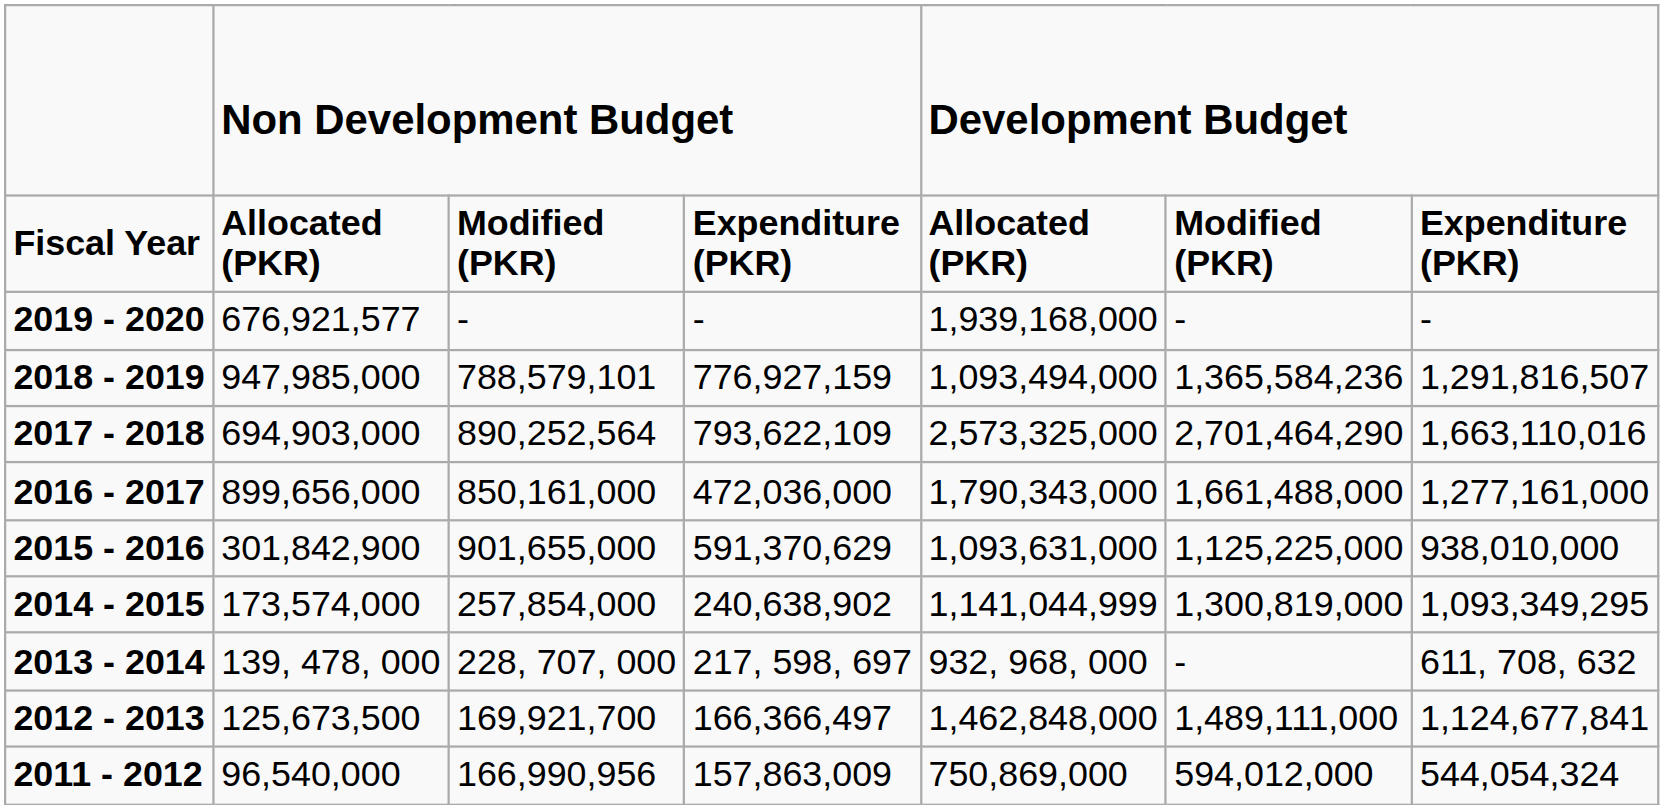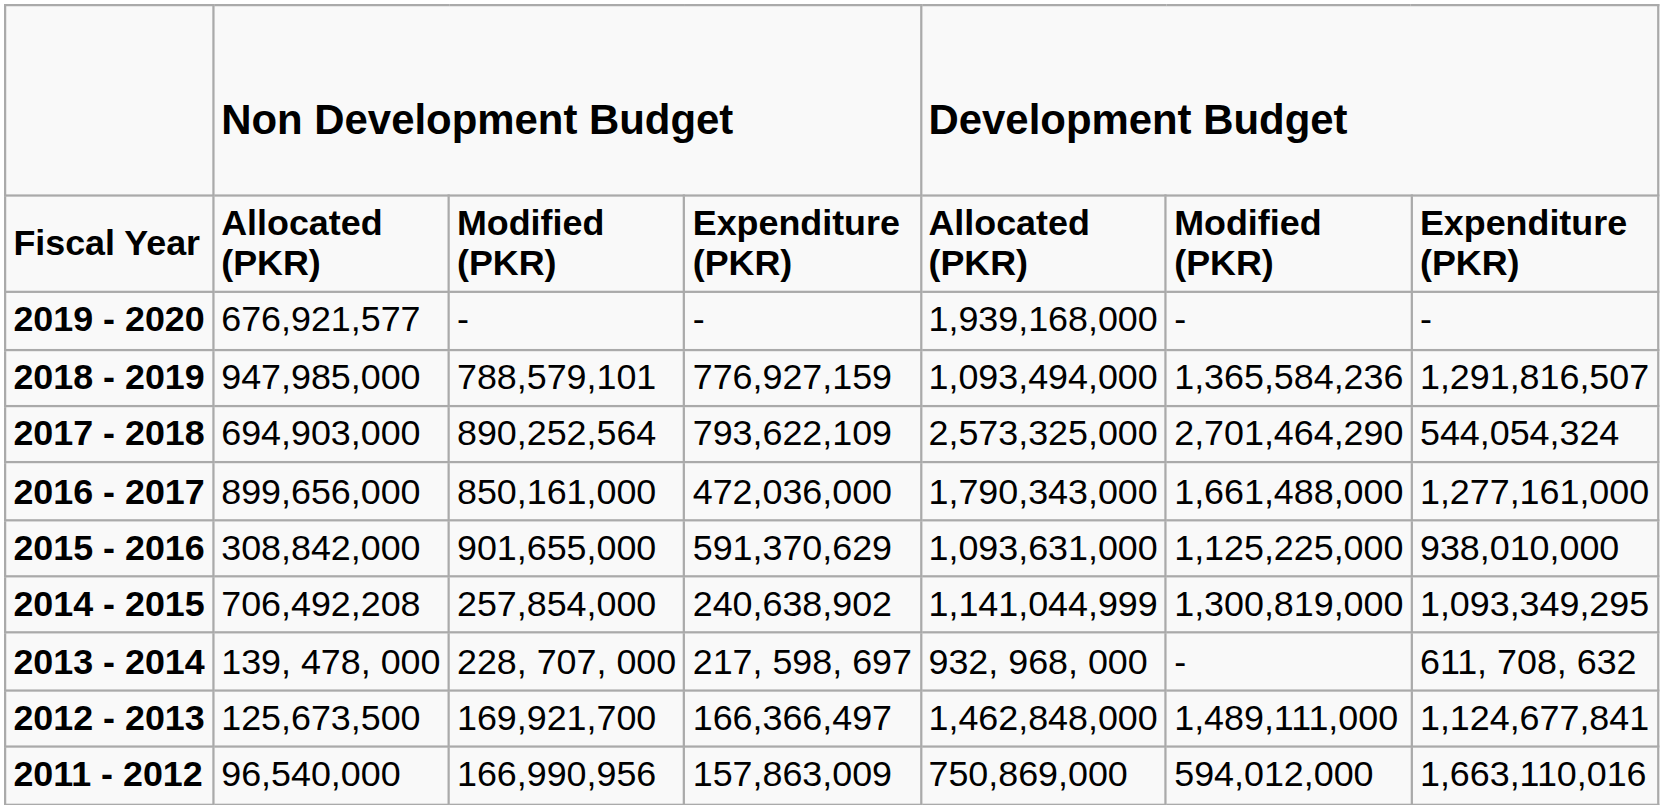(1533, 433) 1,663,110,016 -> (1520, 433) 544,054,324
(321, 547) 301,842,900 -> (321, 547) 308,842,000
(321, 604) 173,574,000 -> (321, 604) 706,492,208
(1520, 774) 544,054,324 -> (1533, 774) 1,663,110,016
